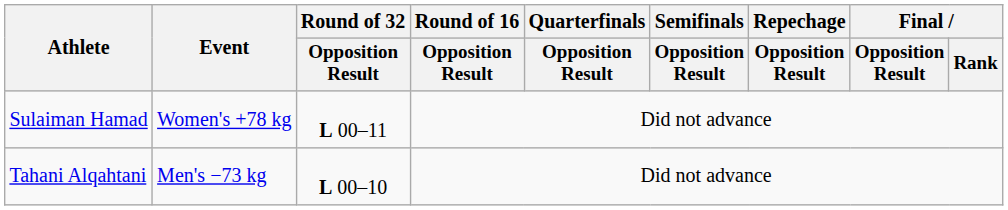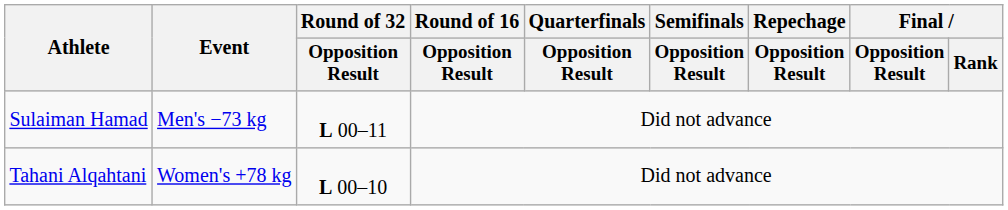(224, 119) Women's +78 kg -> (212, 119) Men's −73 kg
(212, 176) Men's −73 kg -> (224, 176) Women's +78 kg
